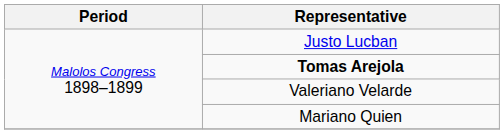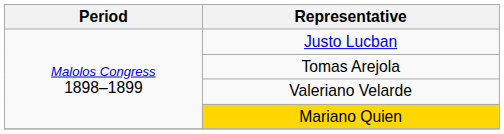(351, 66) bold -> (351, 66) normal
(351, 116) no background -> (351, 116) gold background
